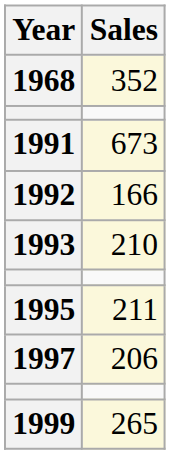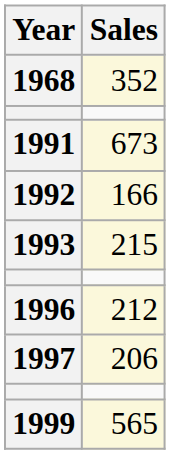(134, 244) 210 -> (134, 244) 215
(44, 309) 1995 -> (44, 309) 1996
(135, 309) 211 -> (134, 309) 212
(134, 423) 265 -> (134, 423) 565
